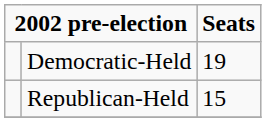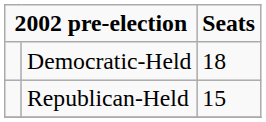(214, 60) 19 -> (214, 60) 18
